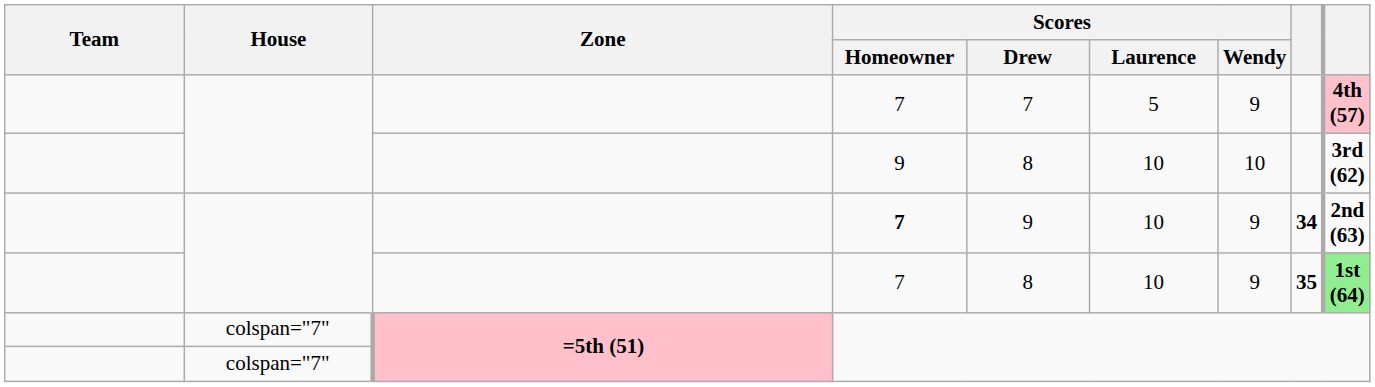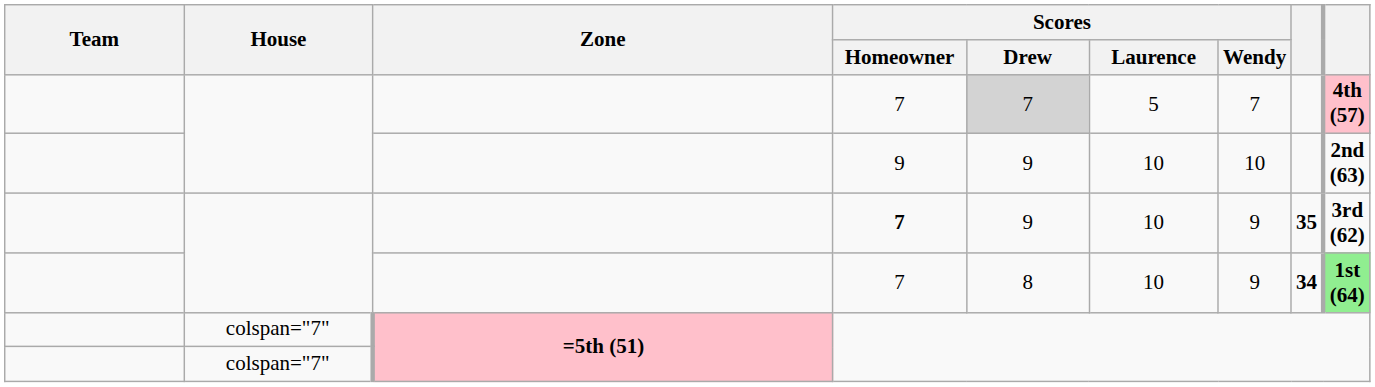(1028, 103) no background -> (1028, 103) lightgrey background
(1255, 103) 9 -> (1255, 103) 7
(1028, 163) 8 -> (1028, 163) 9
(1347, 163) 3rd (62) -> (1347, 163) 2nd (63)
(1307, 222) 34 -> (1307, 222) 35
(1347, 222) 2nd (63) -> (1347, 222) 3rd (62)
(1307, 282) 35 -> (1307, 282) 34
